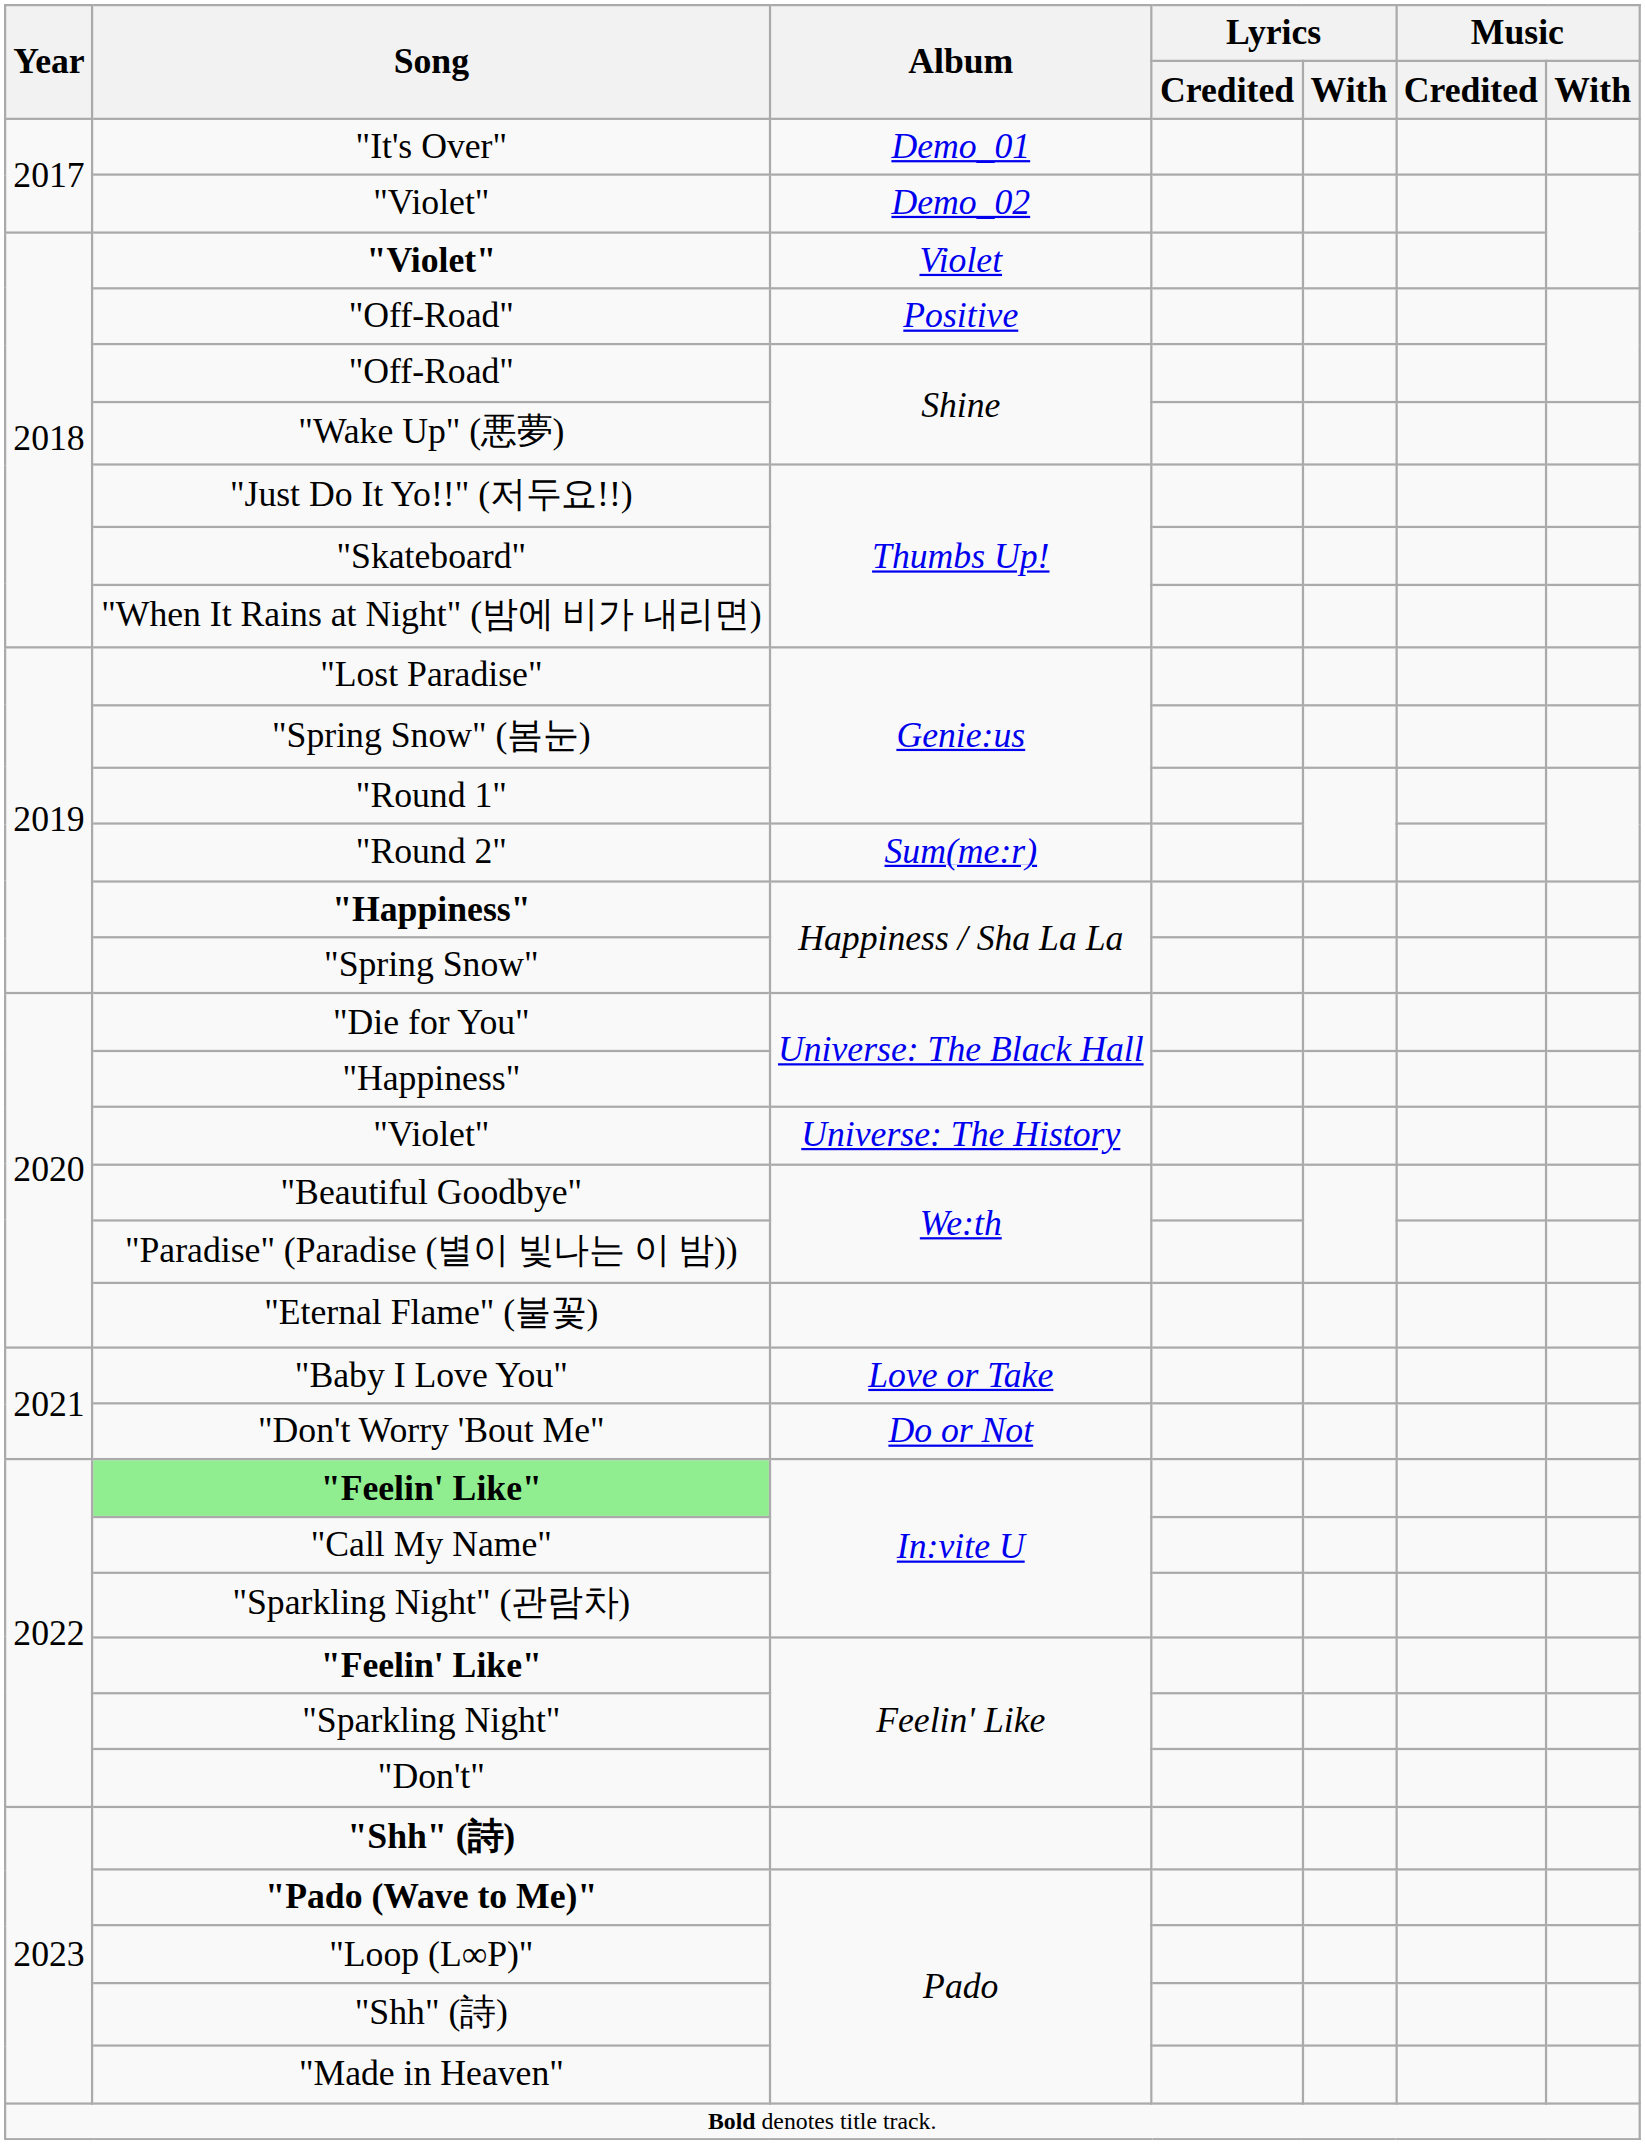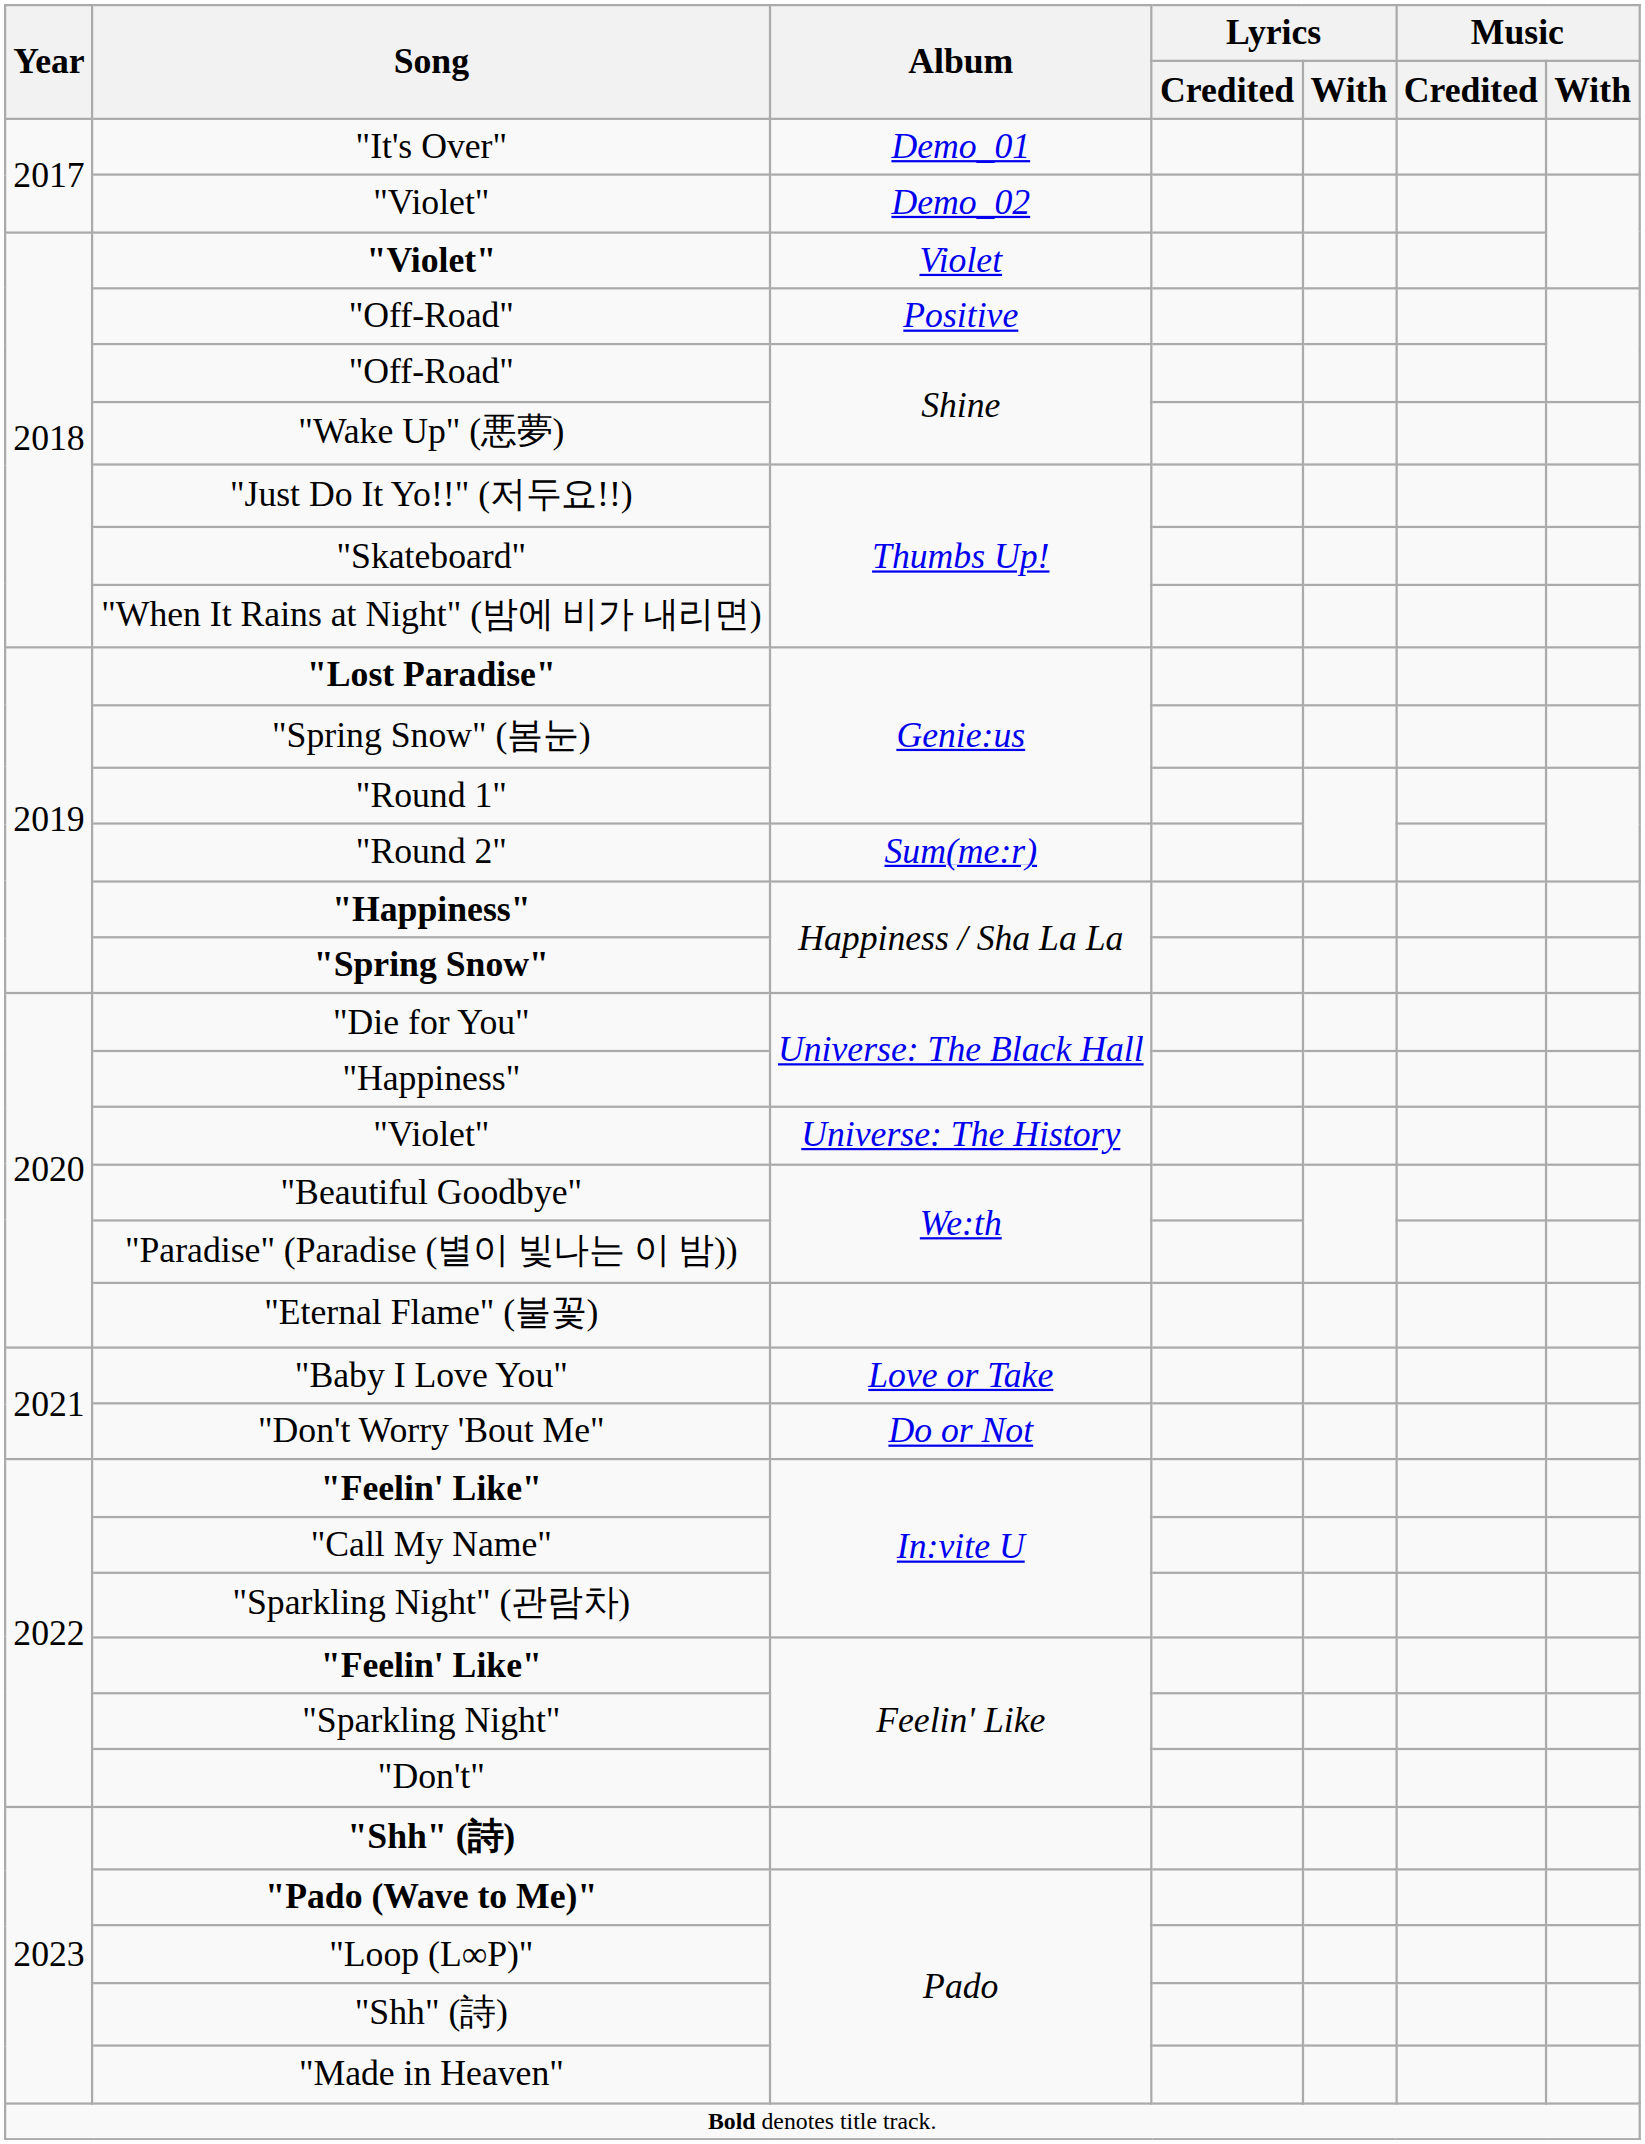(431, 675) normal -> (431, 675) bold
(431, 964) normal -> (431, 964) bold
(431, 1487) lightgreen background -> (431, 1487) no background
